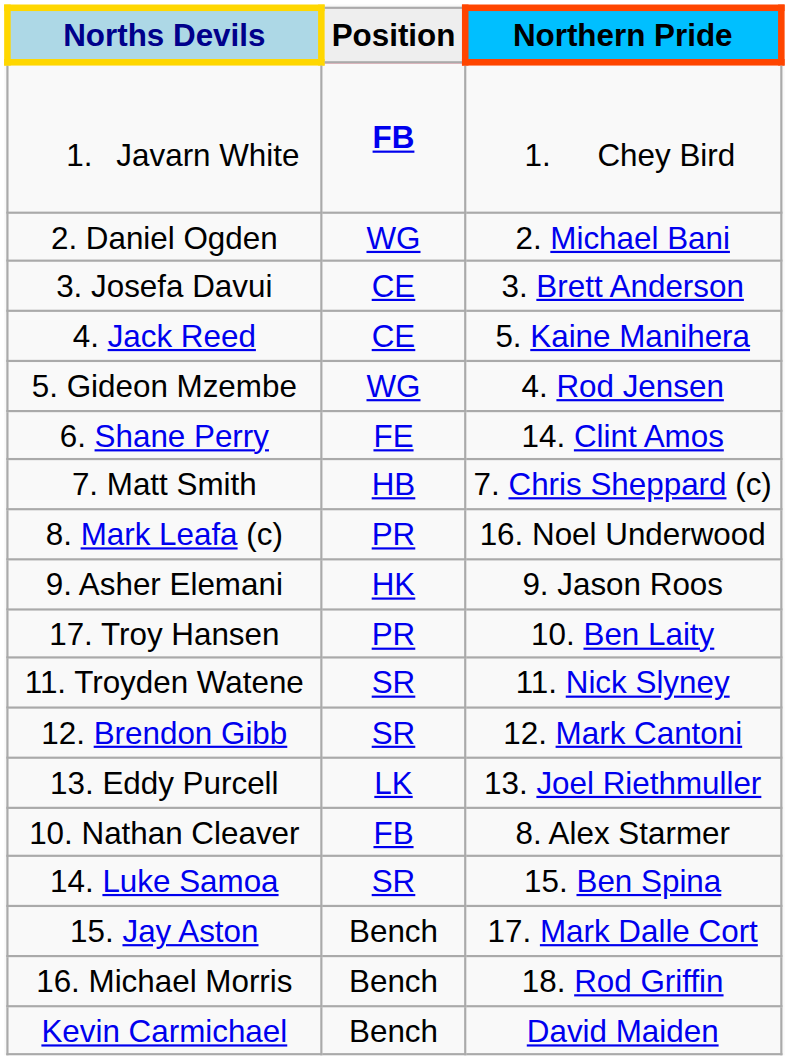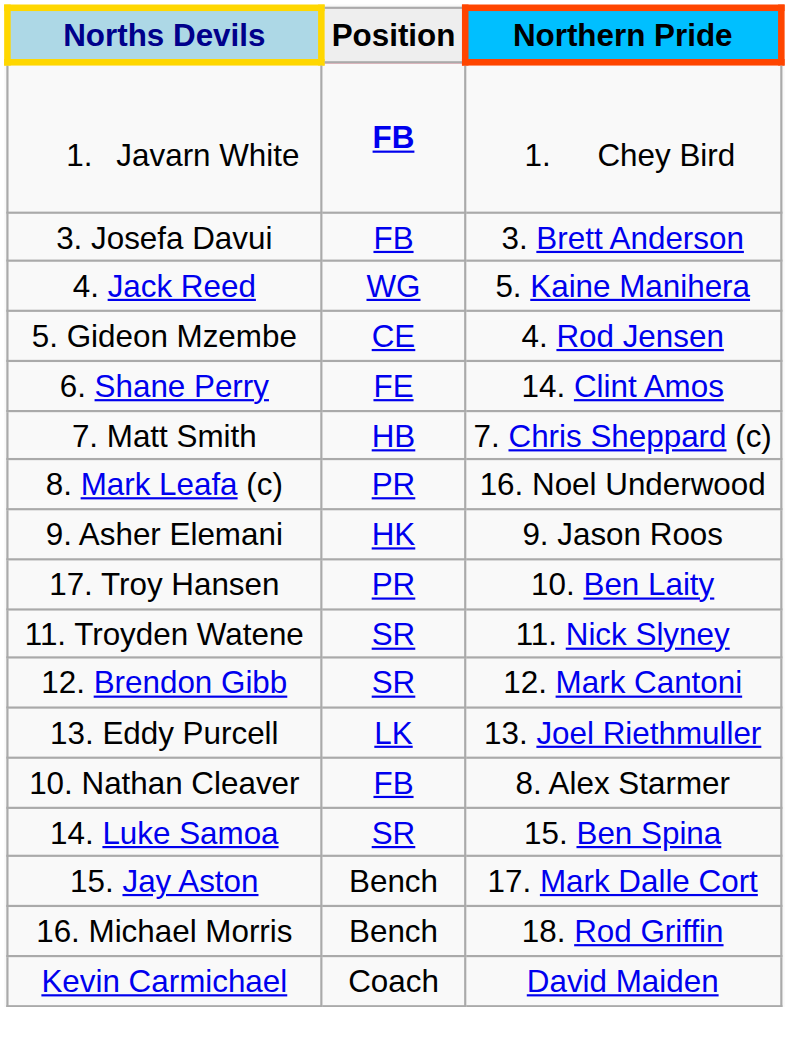- row: (164, 237)
(393, 286) CE -> (394, 237) FB
(393, 336) CE -> (393, 286) WG
(393, 386) WG -> (393, 336) CE
(393, 1030) Bench -> (394, 981) Coach
